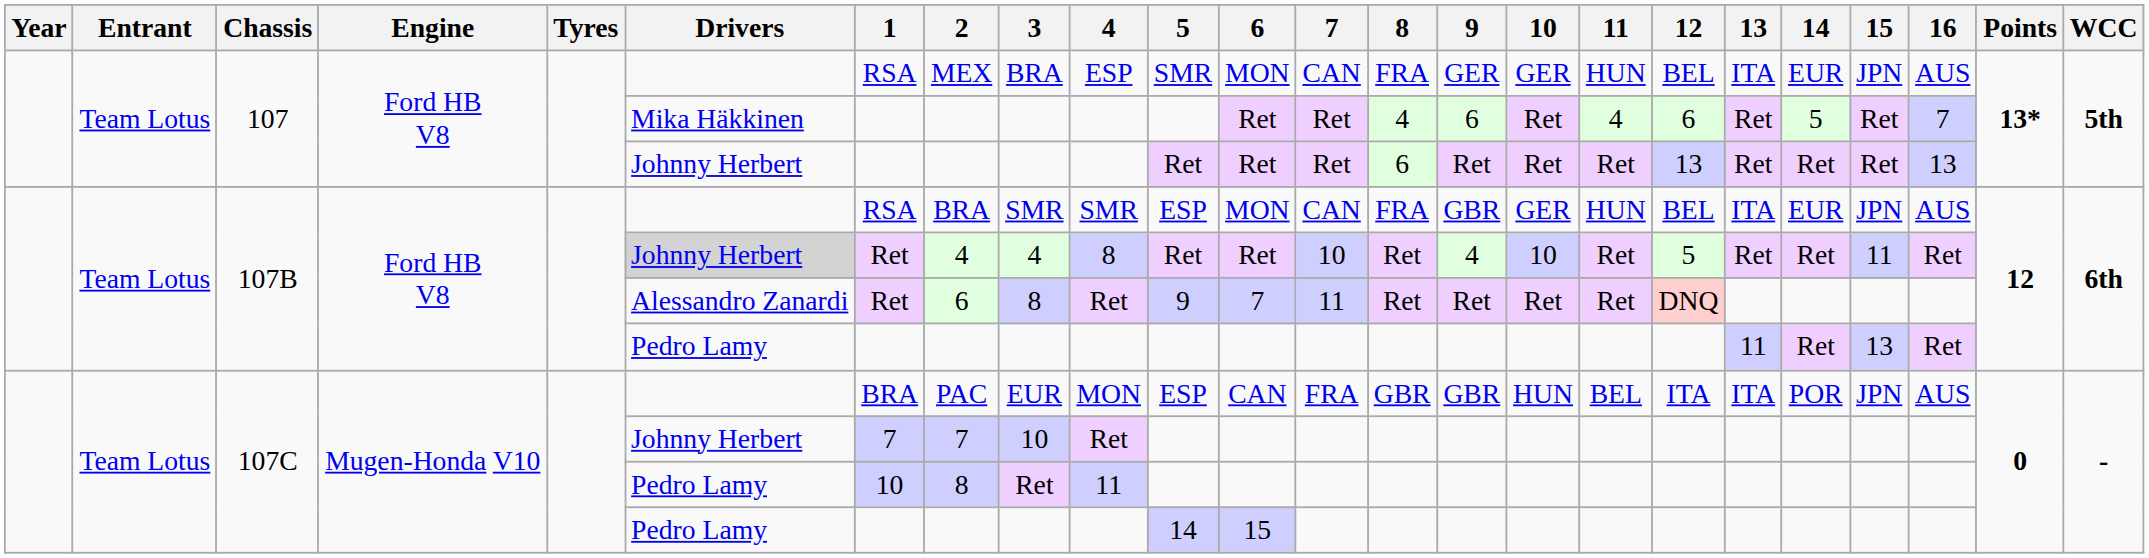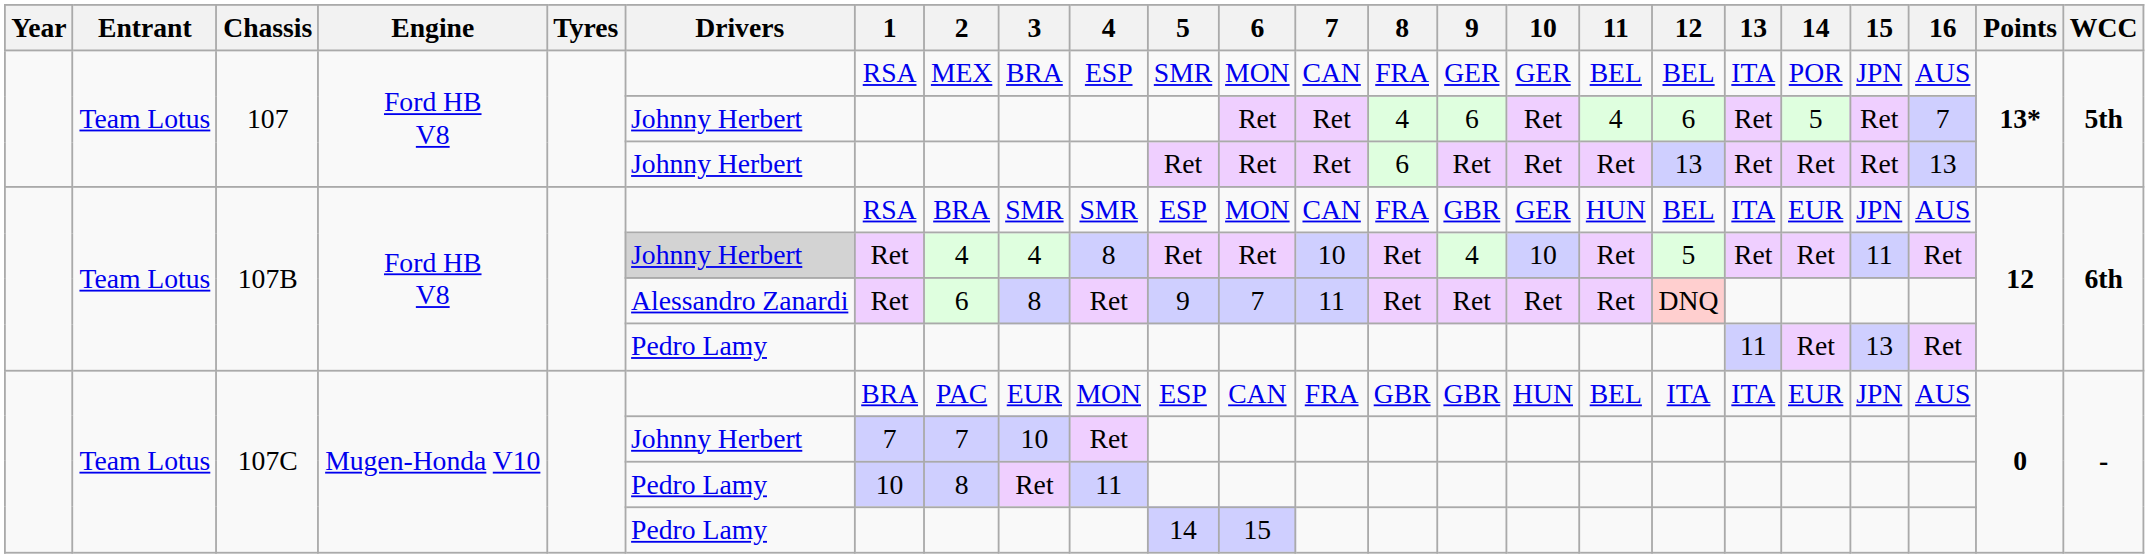(1616, 73) HUN -> (1616, 73) BEL
(1816, 73) EUR -> (1816, 73) POR
(717, 118) Mika Häkkinen -> (717, 118) Johnny Herbert
(1816, 392) POR -> (1816, 392) EUR
